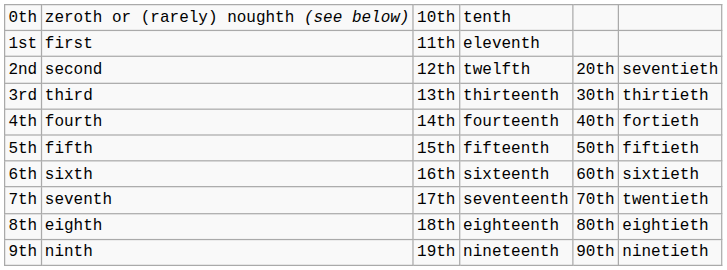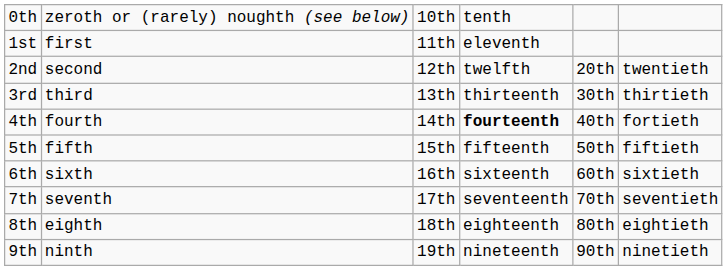(670, 70) seventieth -> (665, 70) twentieth
(511, 122) normal -> (511, 122) bold
(665, 200) twentieth -> (670, 200) seventieth
